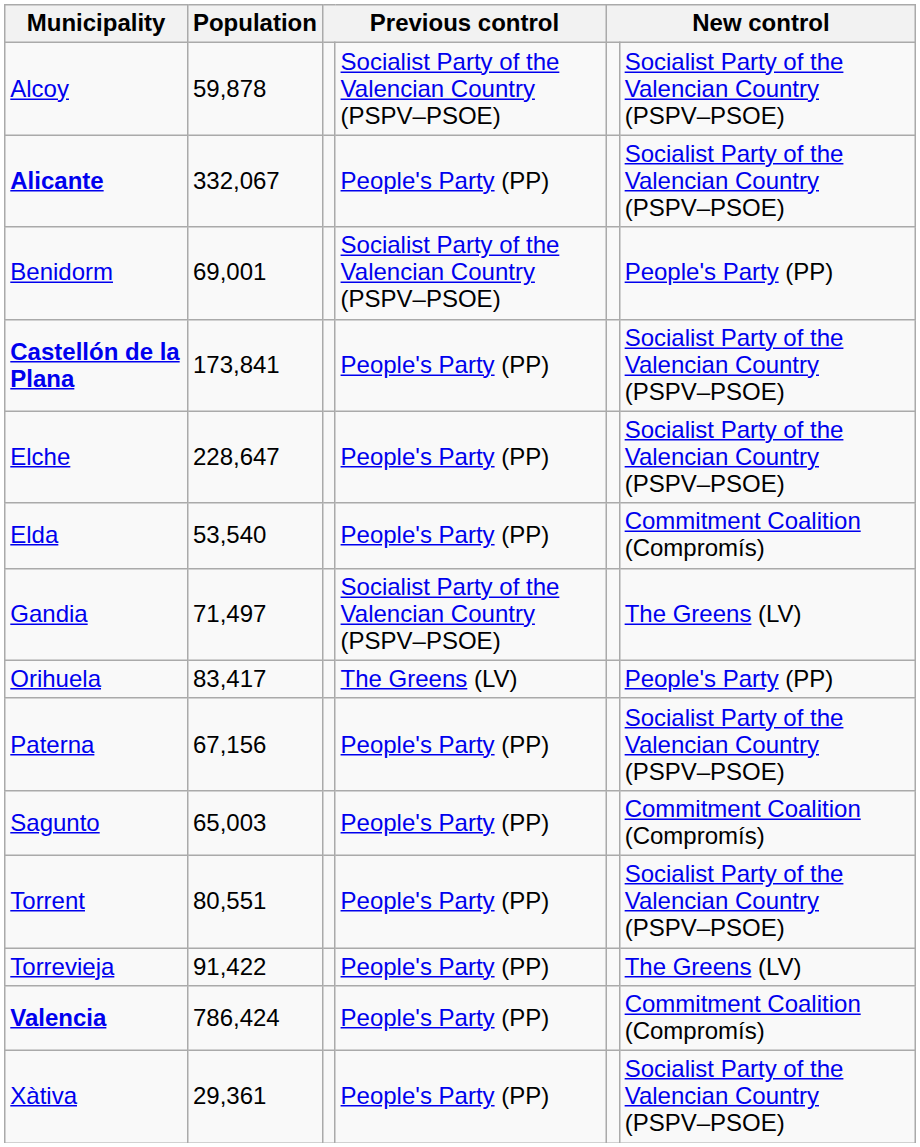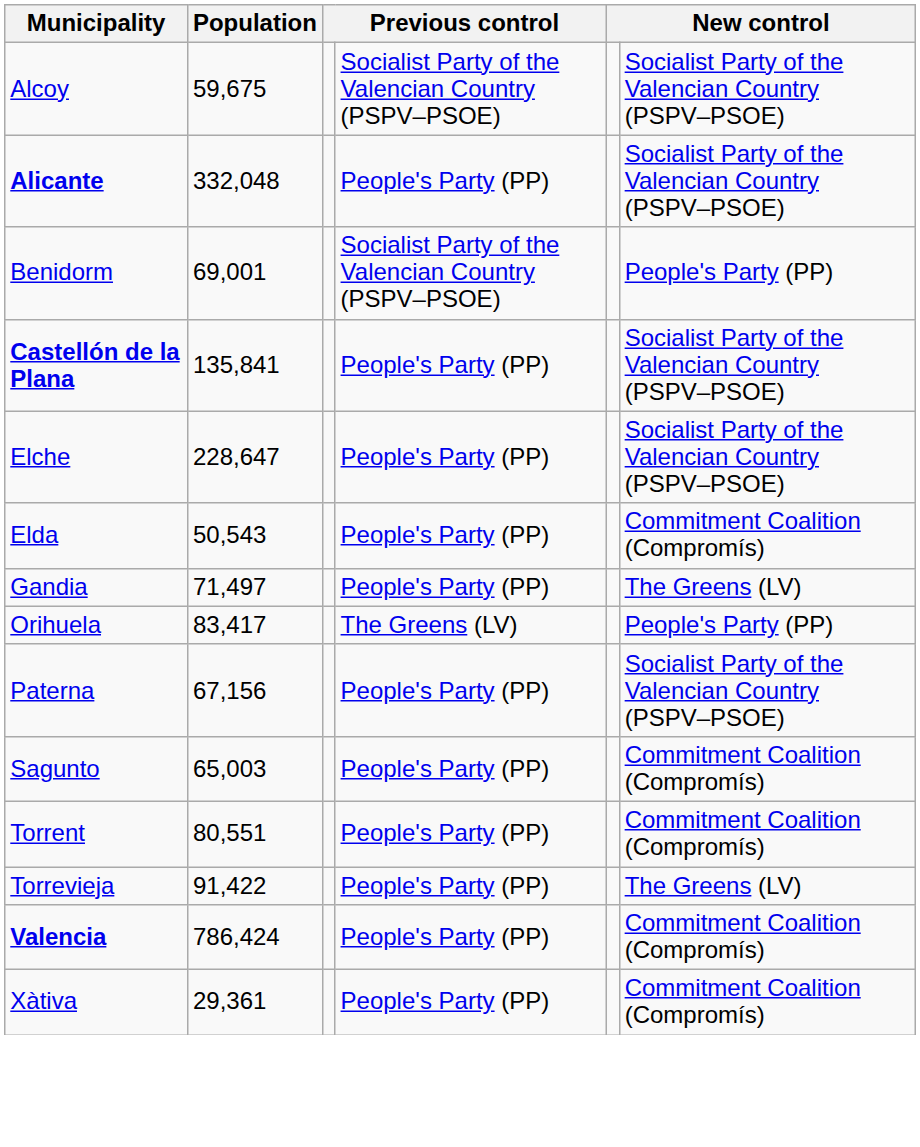(230, 88) 59,878 -> (230, 88) 59,675
(236, 180) 332,067 -> (236, 180) 332,048
(236, 364) 173,841 -> (236, 364) 135,841
(230, 535) 53,540 -> (230, 535) 50,543
(450, 613) Socialist Party of the Valencian Country (PSPV–PSOE) -> (445, 586) People's Party (PP)
(734, 901) Socialist Party of the Valencian Country (PSPV–PSOE) -> (743, 833) Commitment Coalition (Compromís)
(734, 1096) Socialist Party of the Valencian Country (PSPV–PSOE) -> (743, 1001) Commitment Coalition (Compromís)
